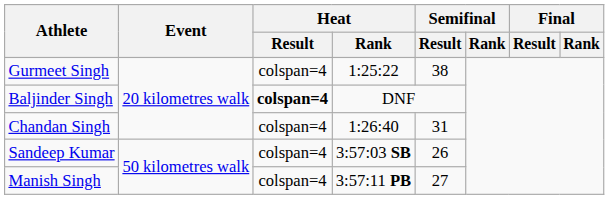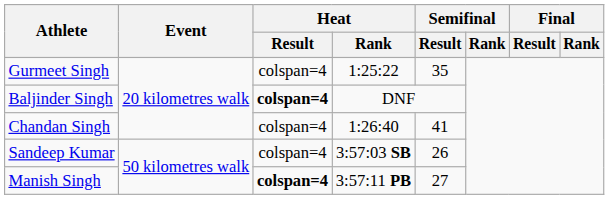(440, 71) 38 -> (440, 71) 35
(440, 126) 31 -> (440, 126) 41
(293, 180) normal -> (293, 180) bold
